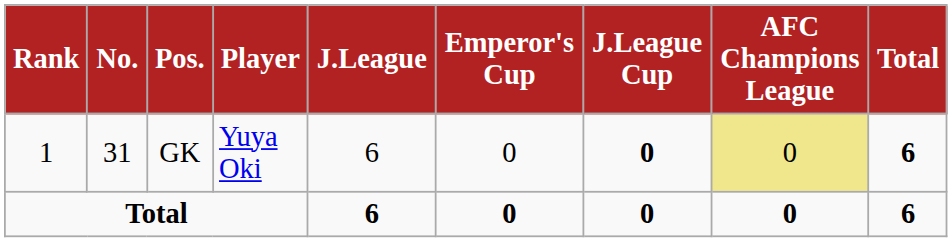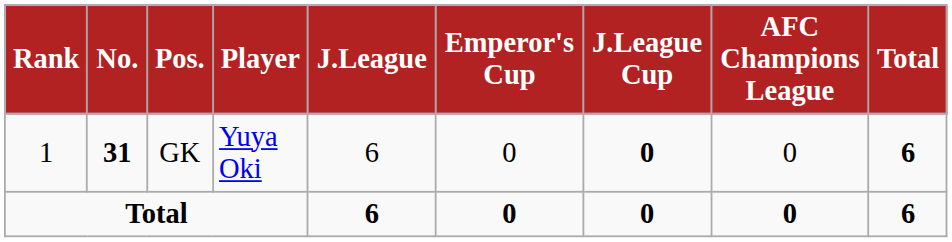(117, 152) normal -> (117, 152) bold
(790, 152) khaki background -> (790, 152) no background
